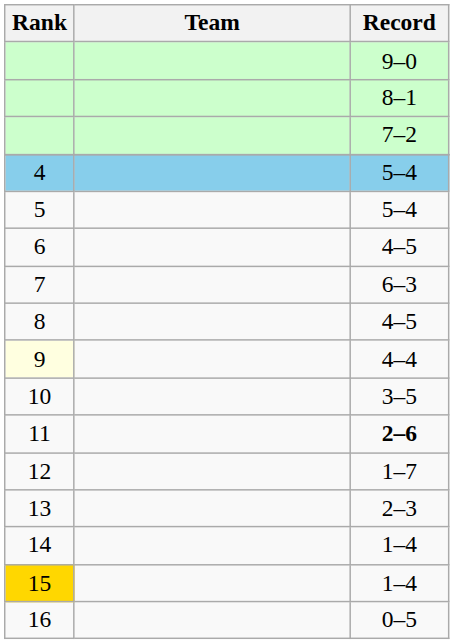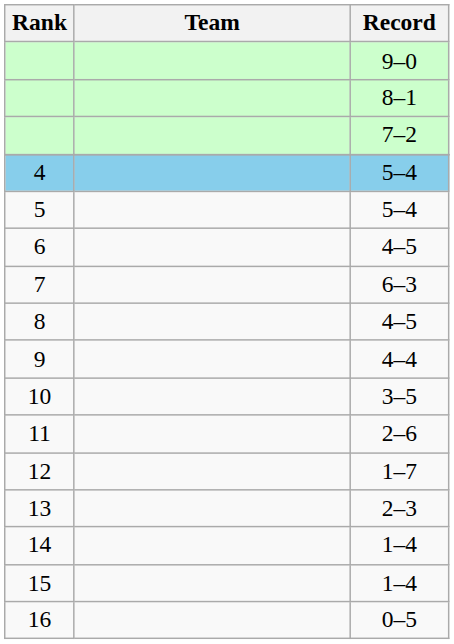(40, 358) lightyellow background -> (40, 358) no background
(399, 433) bold -> (399, 433) normal
(40, 582) gold background -> (40, 582) no background
